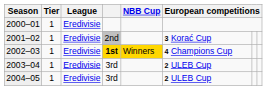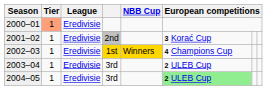(52, 24) no background -> (52, 24) lightsalmon background
(112, 51) bold -> (112, 51) normal
(188, 78) no background -> (188, 78) lightgreen background
